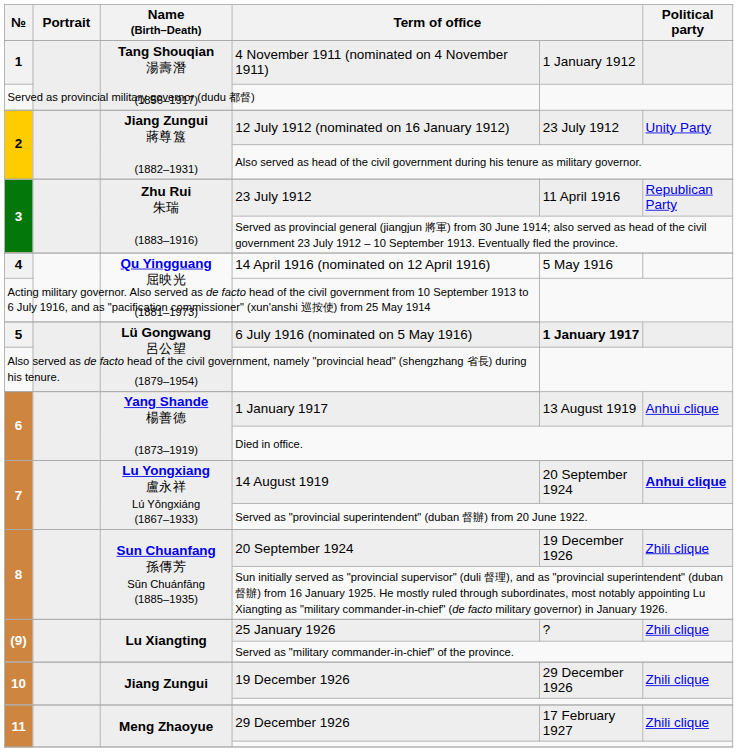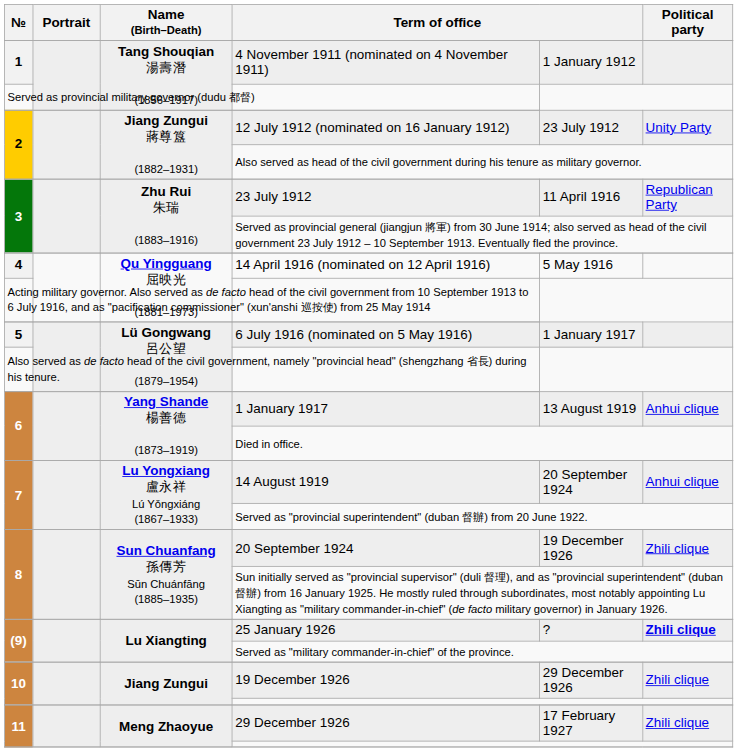(591, 334) bold -> (589, 334) normal
(686, 482) bold -> (682, 482) normal
(677, 630) normal -> (681, 630) bold
